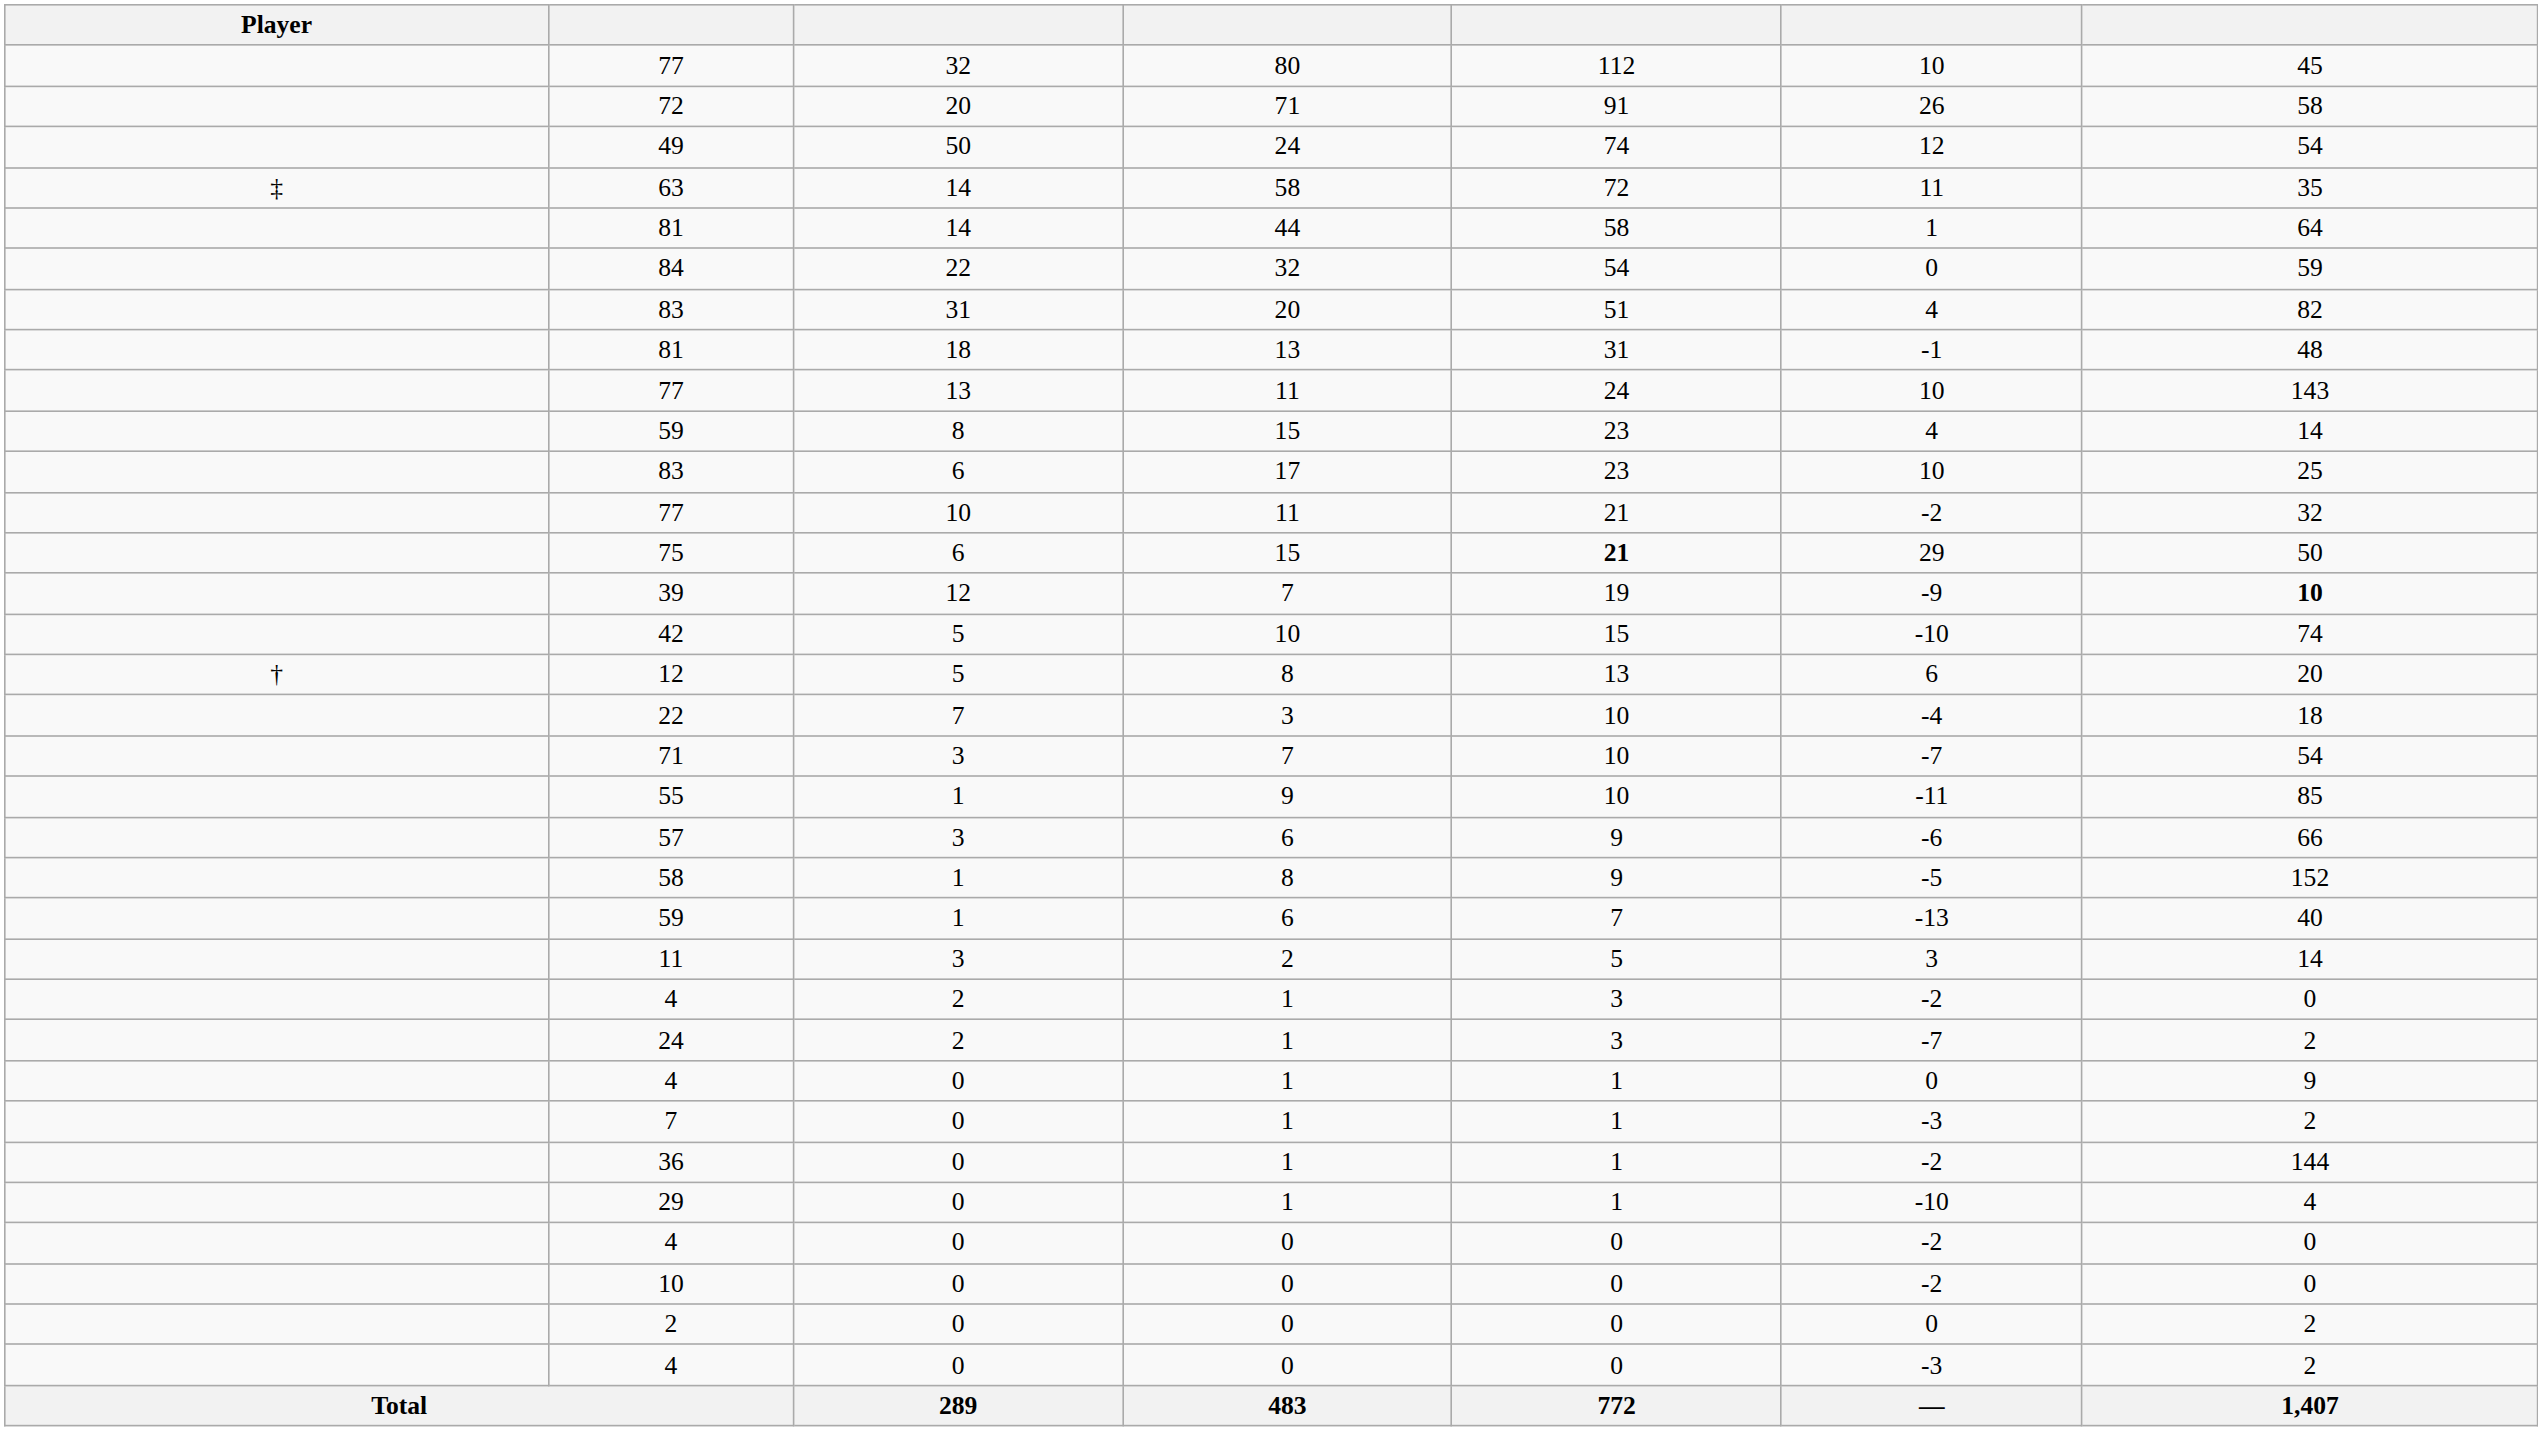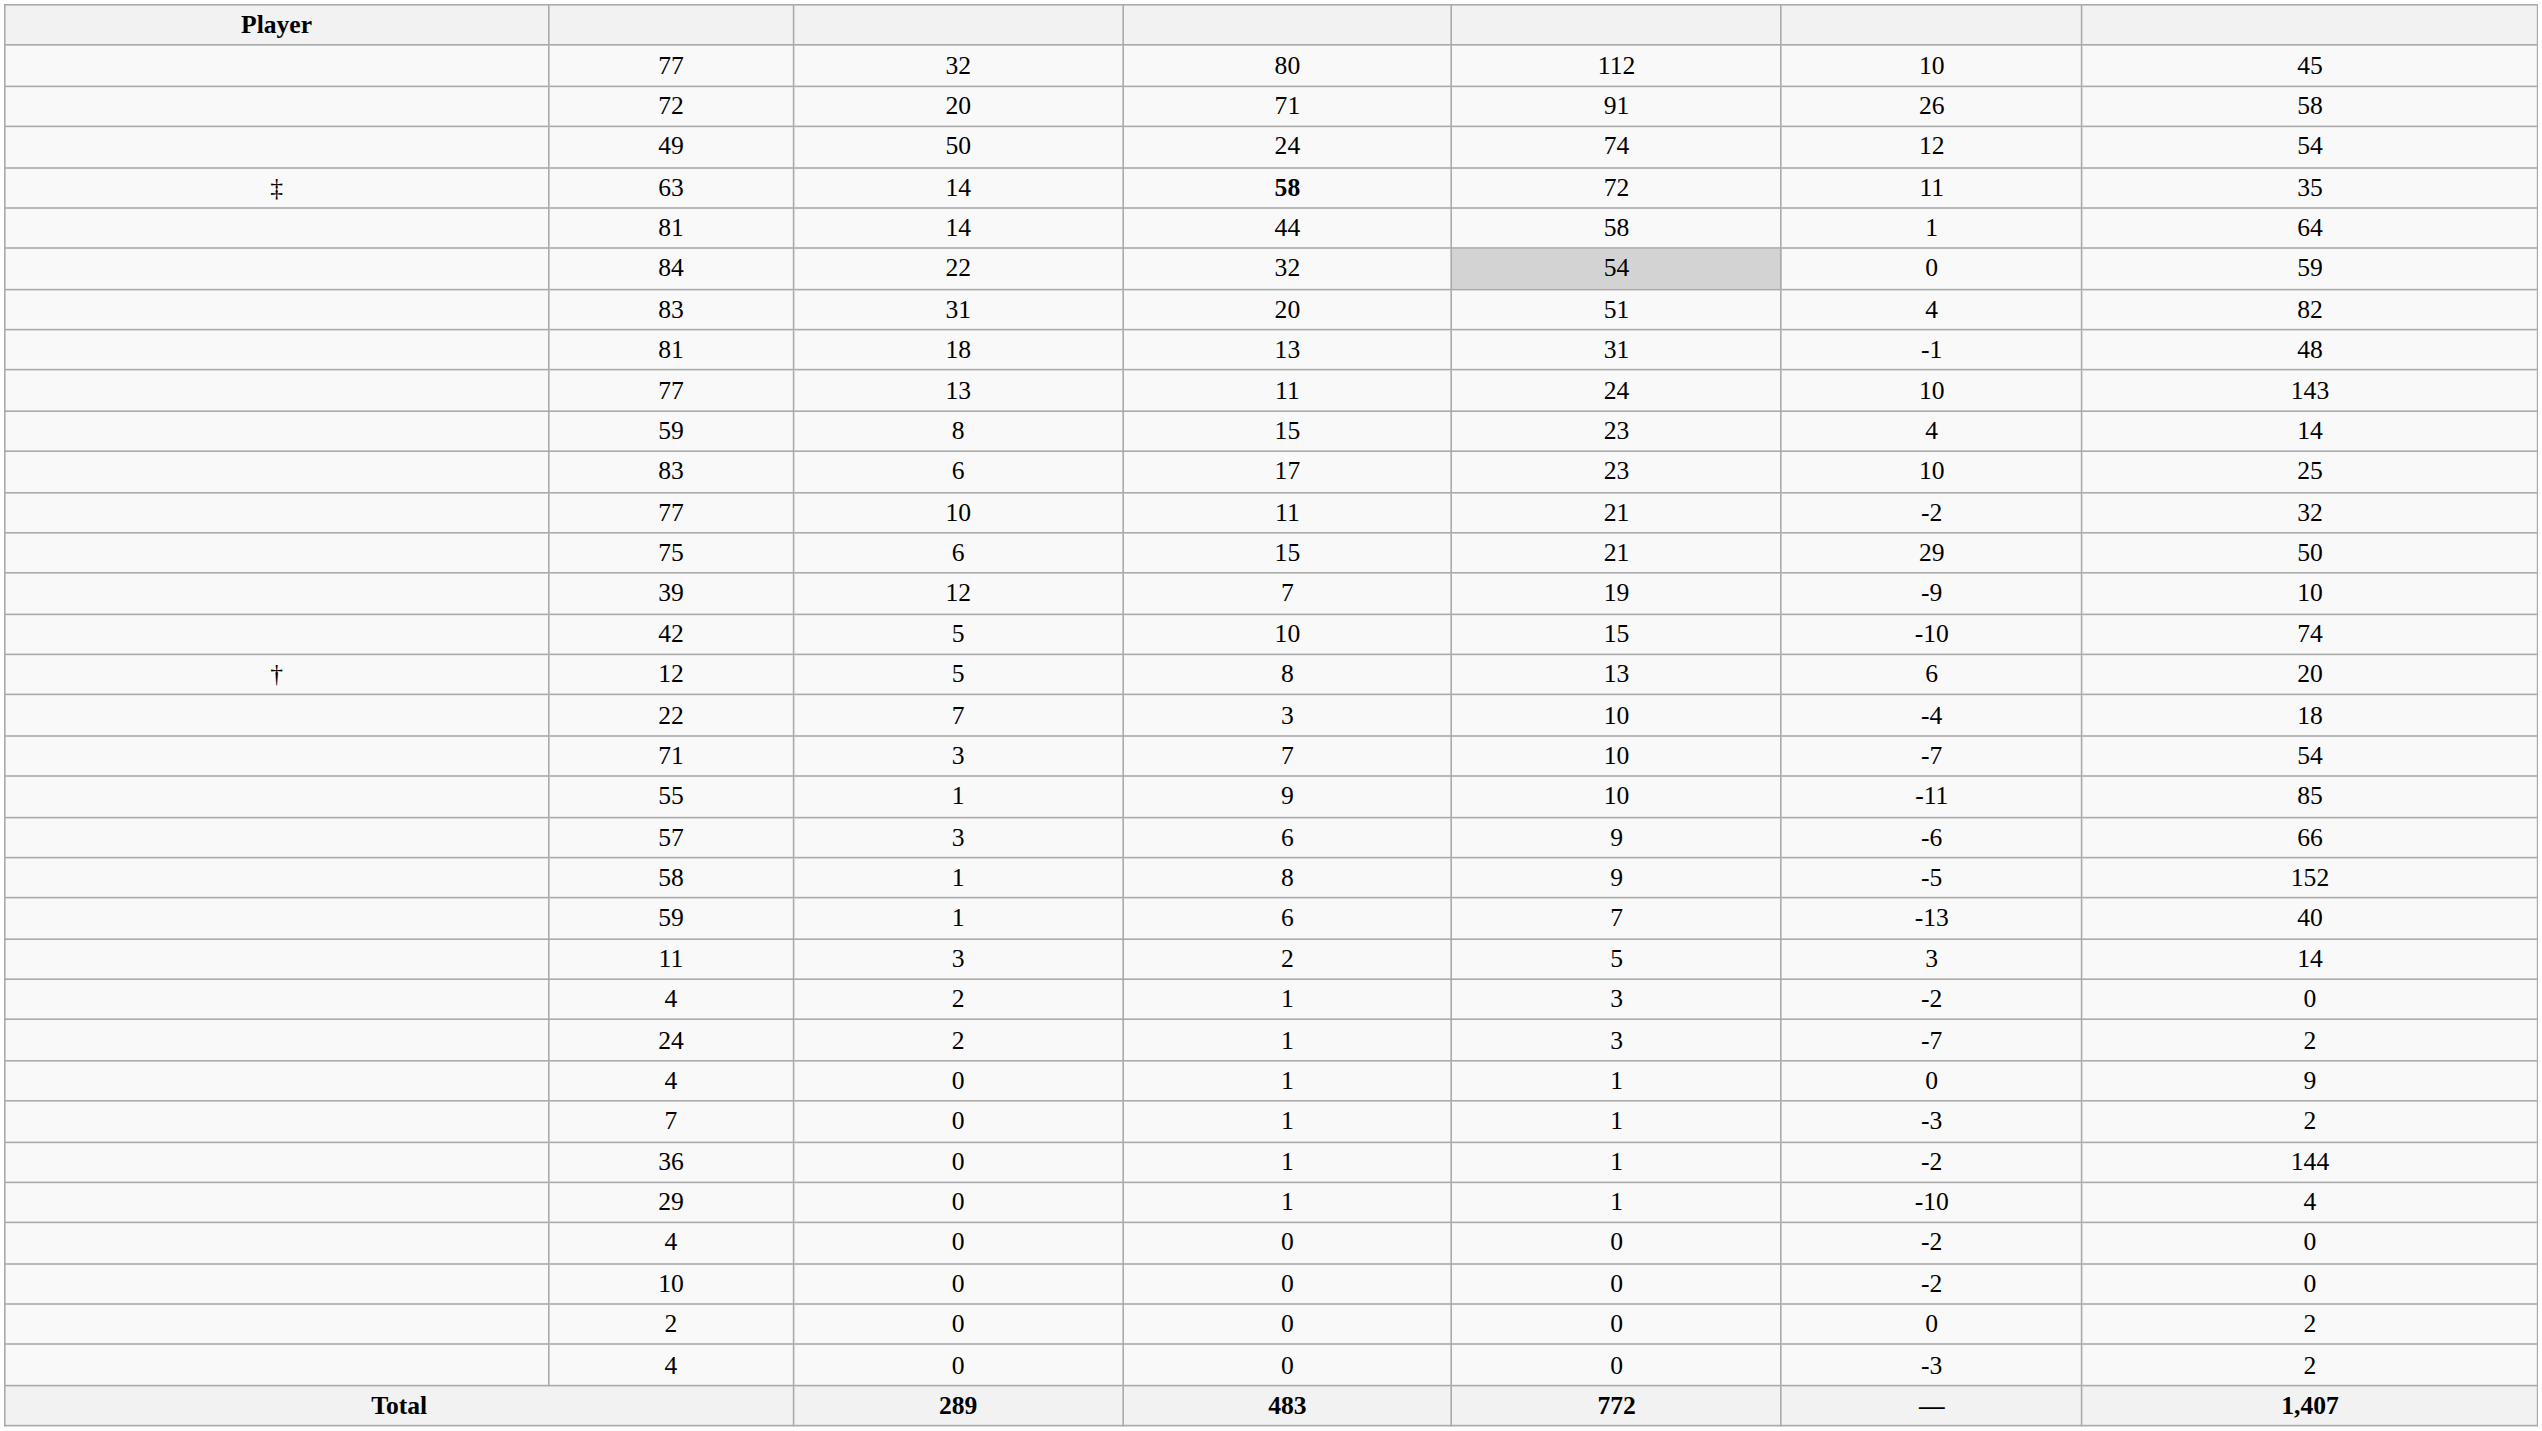(1287, 187) normal -> (1287, 187) bold
(1617, 268) no background -> (1617, 268) lightgrey background
(1617, 552) bold -> (1617, 552) normal
(2310, 593) bold -> (2310, 593) normal
